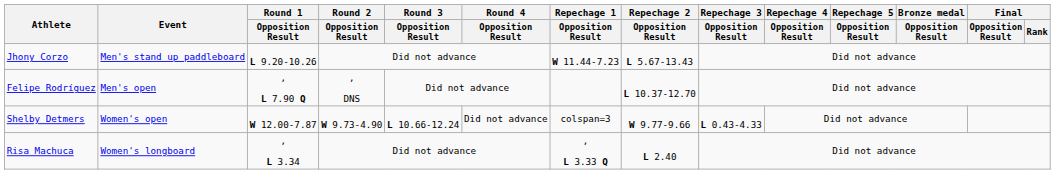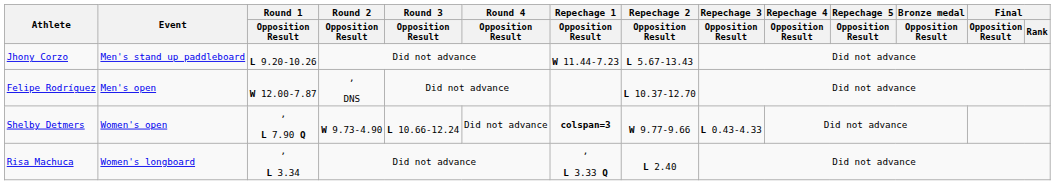(283, 88) , L 7.90 Q -> (283, 94) W 12.00-7.87
(283, 125) W 12.00-7.87 -> (283, 125) , L 7.90 Q
(586, 120) normal -> (586, 125) bold
